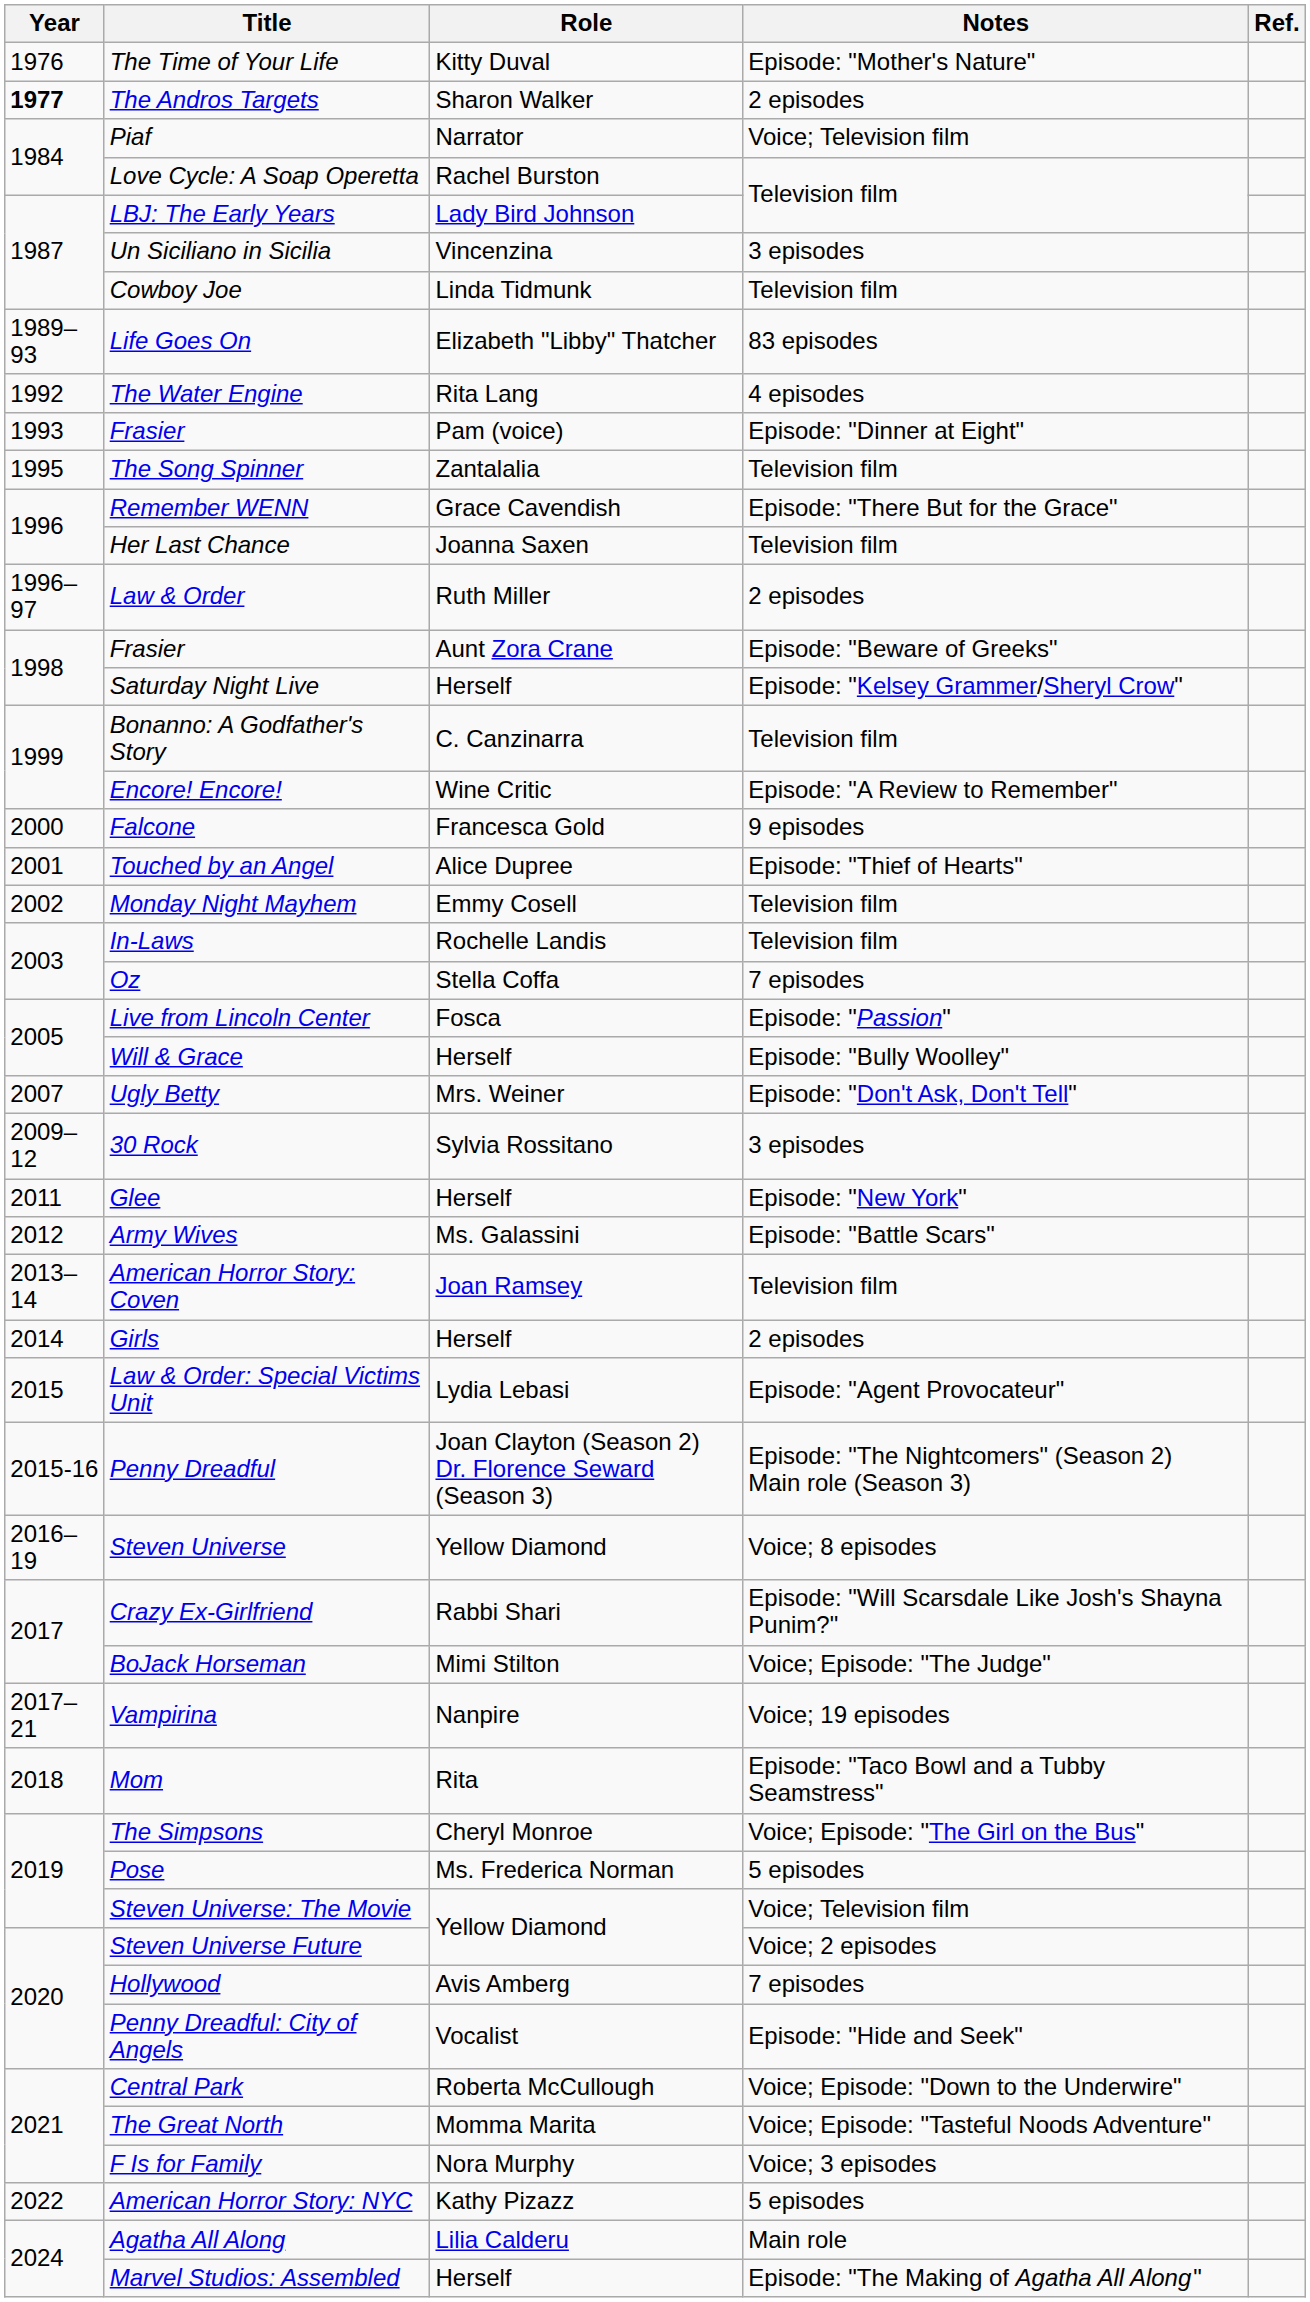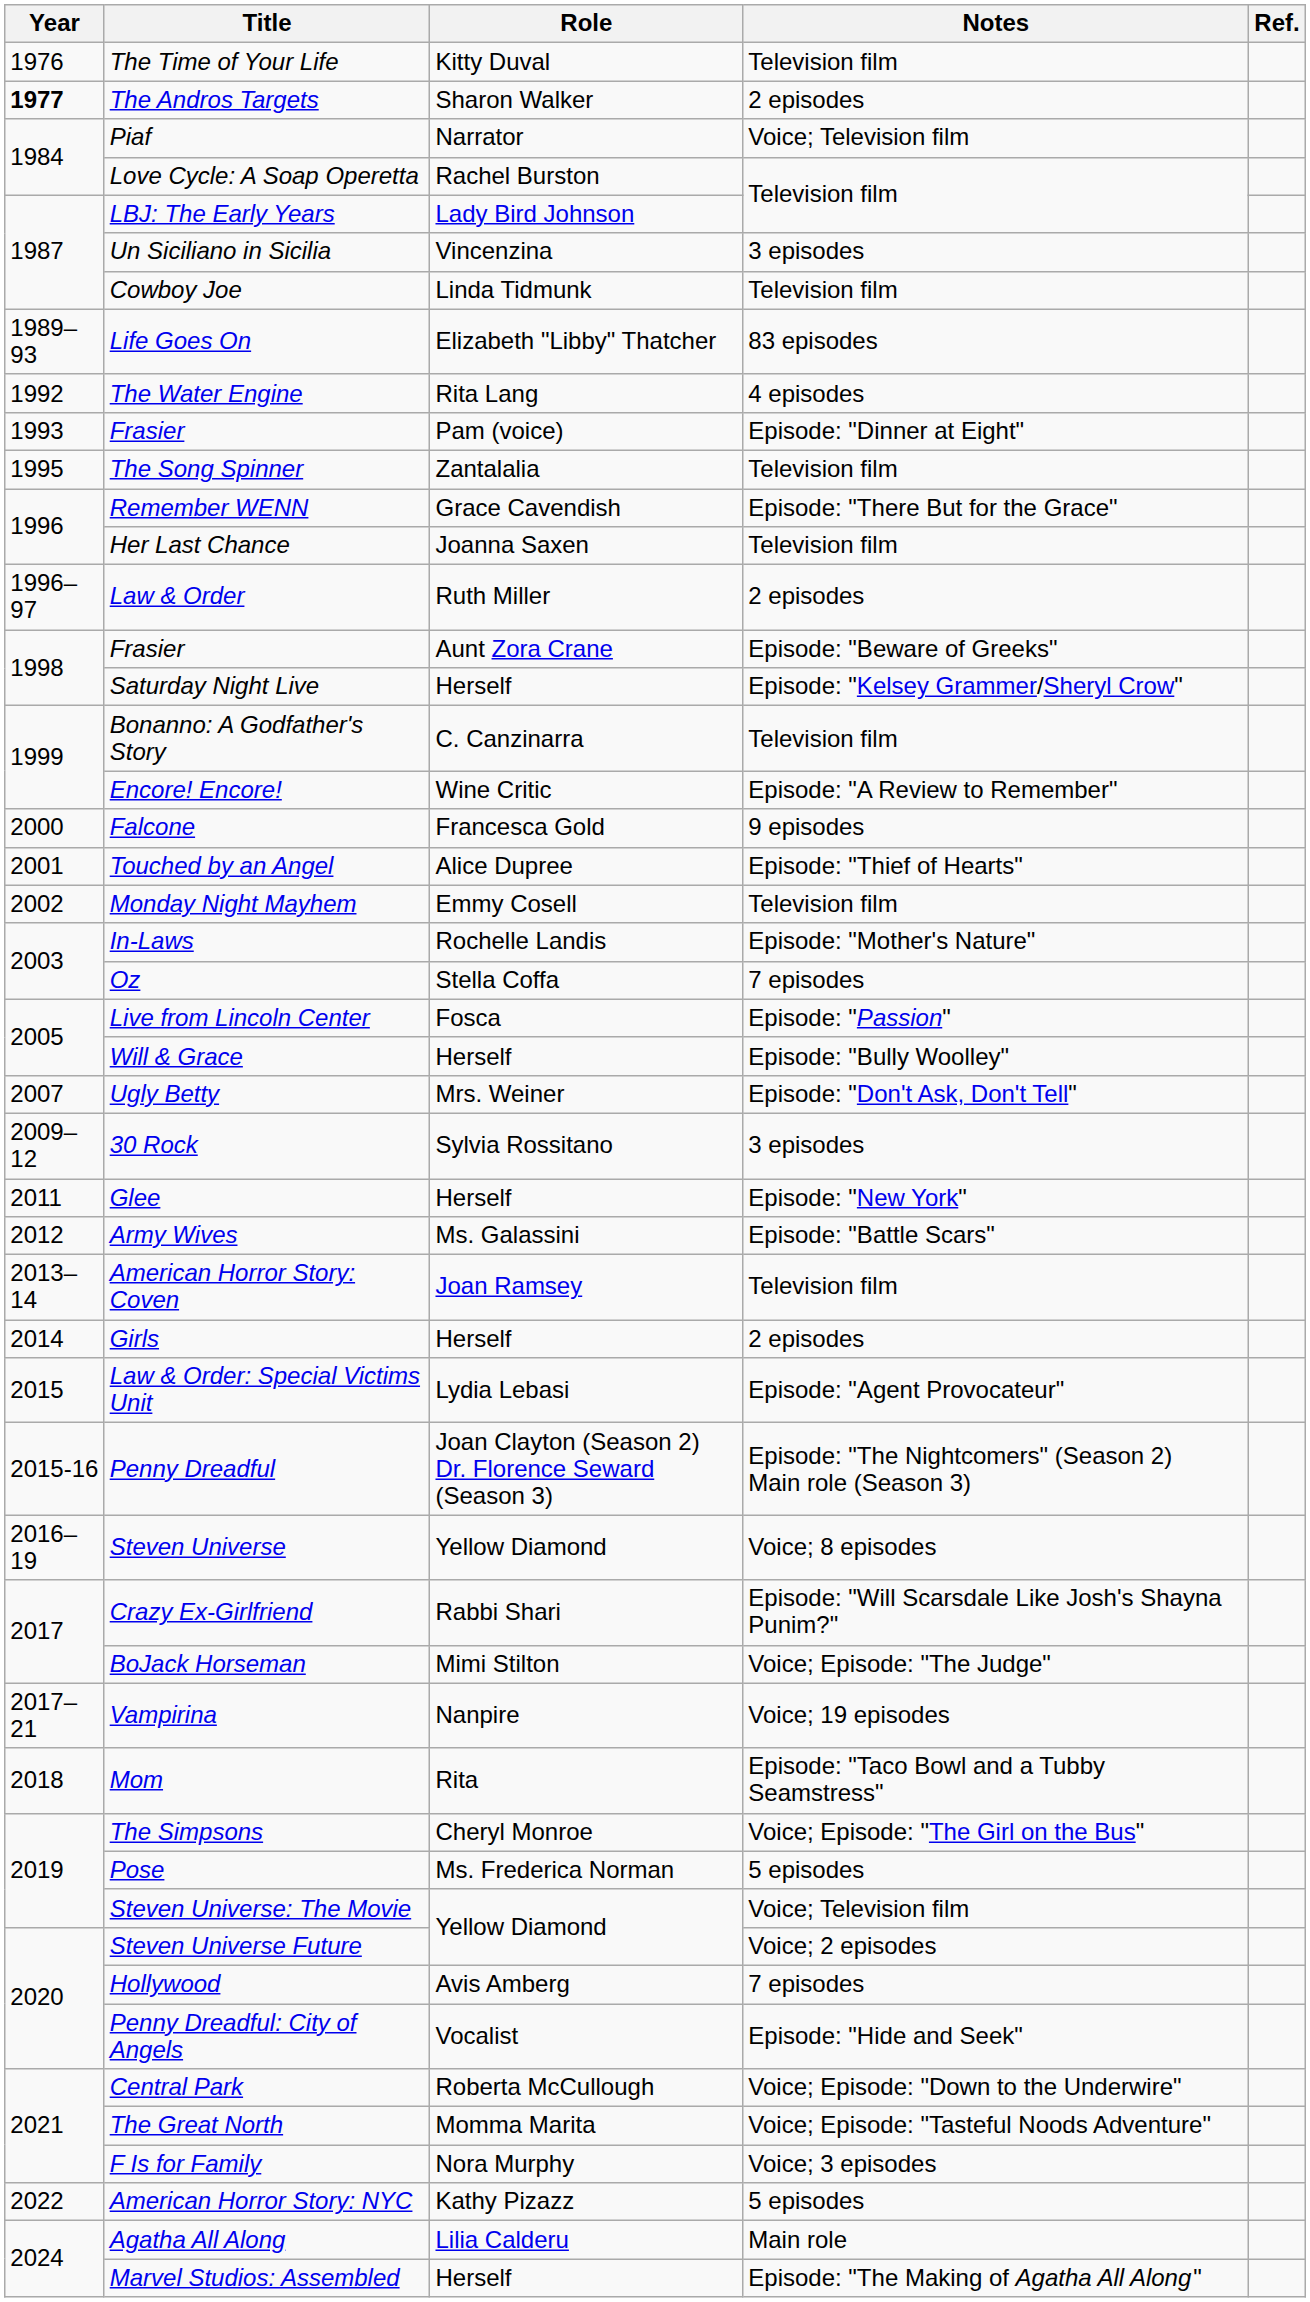(892, 61) Episode: "Mother's Nature" -> (823, 61) Television film
(823, 941) Television film -> (892, 941) Episode: "Mother's Nature"
